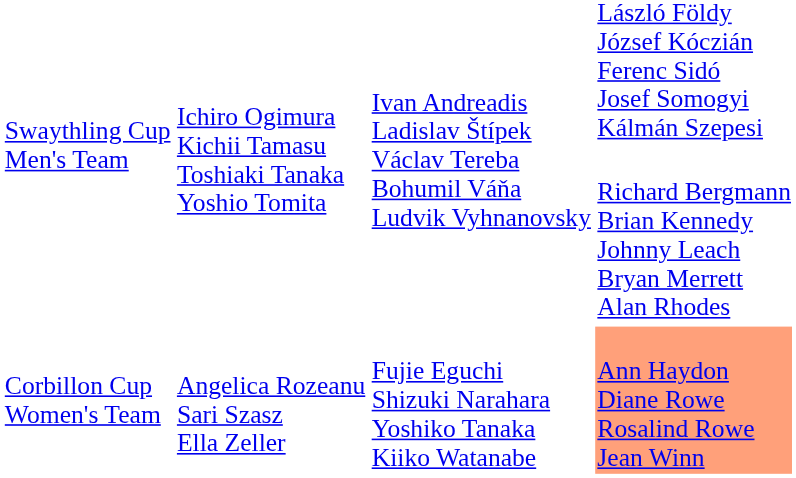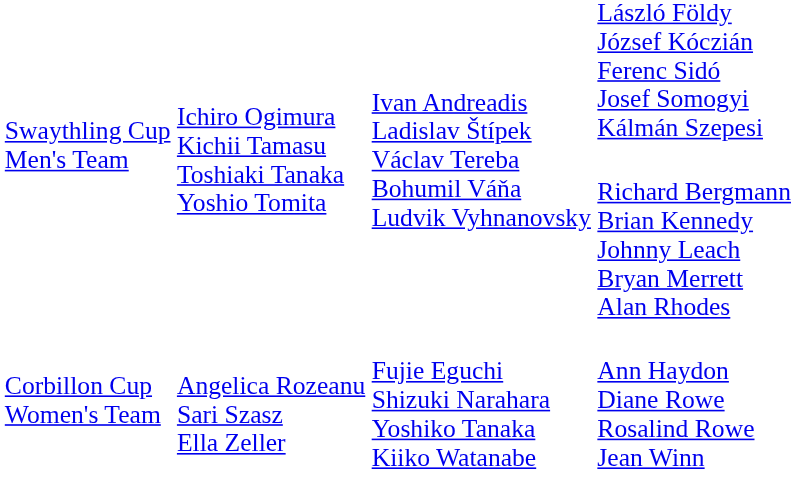(676, 414) lightsalmon background -> (676, 414) no background
